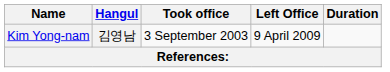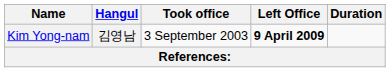(287, 35) normal -> (289, 35) bold
